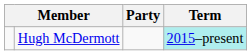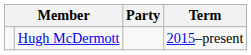(205, 38) paleturquoise background -> (205, 38) no background
